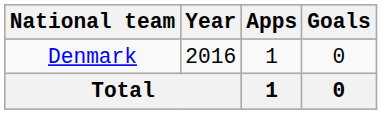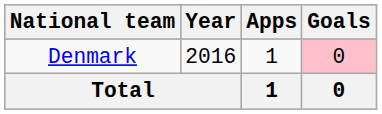(339, 57) no background -> (339, 57) pink background
